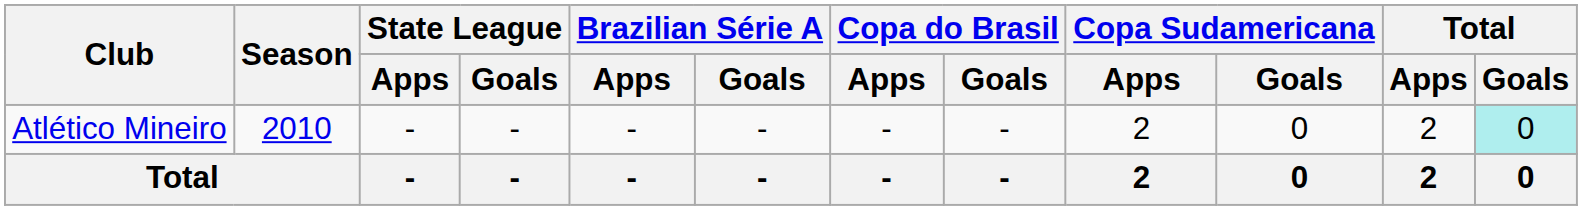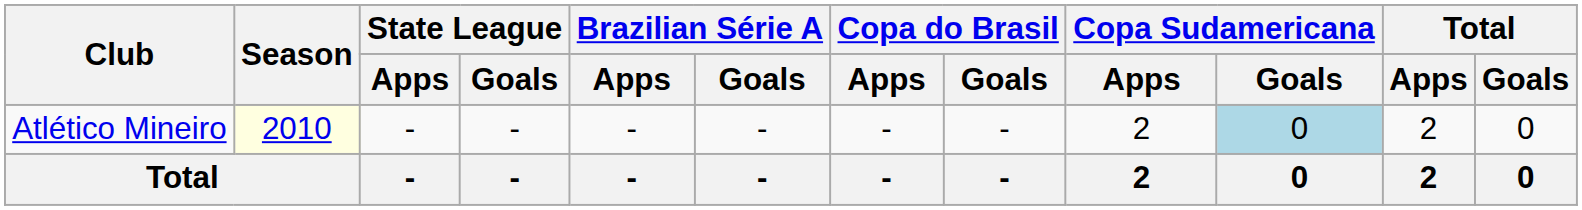(297, 128) no background -> (297, 128) lightyellow background
(1299, 128) no background -> (1299, 128) lightblue background
(1526, 128) paleturquoise background -> (1526, 128) no background
